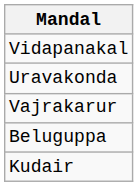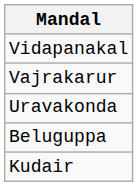(63, 78) Uravakonda -> (63, 78) Vajrakarur
(63, 108) Vajrakarur -> (63, 108) Uravakonda
